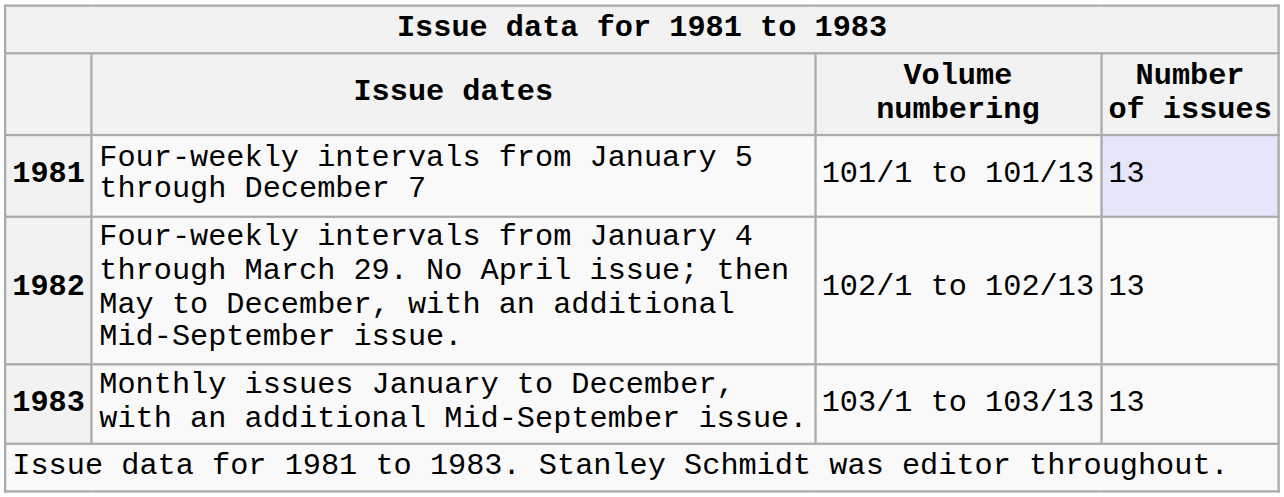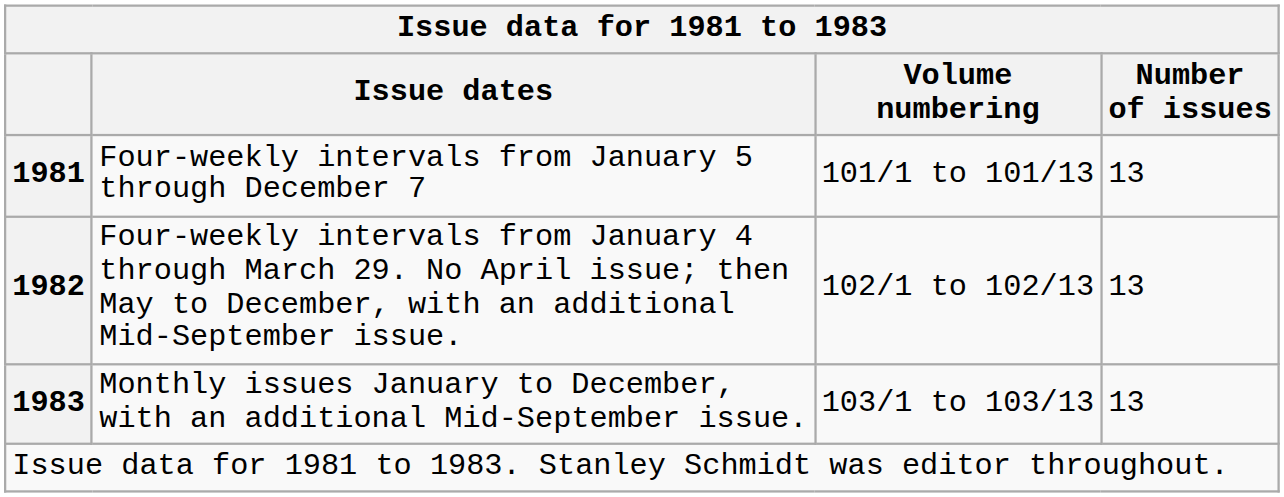(1127, 174) lavender background -> (1127, 174) no background
